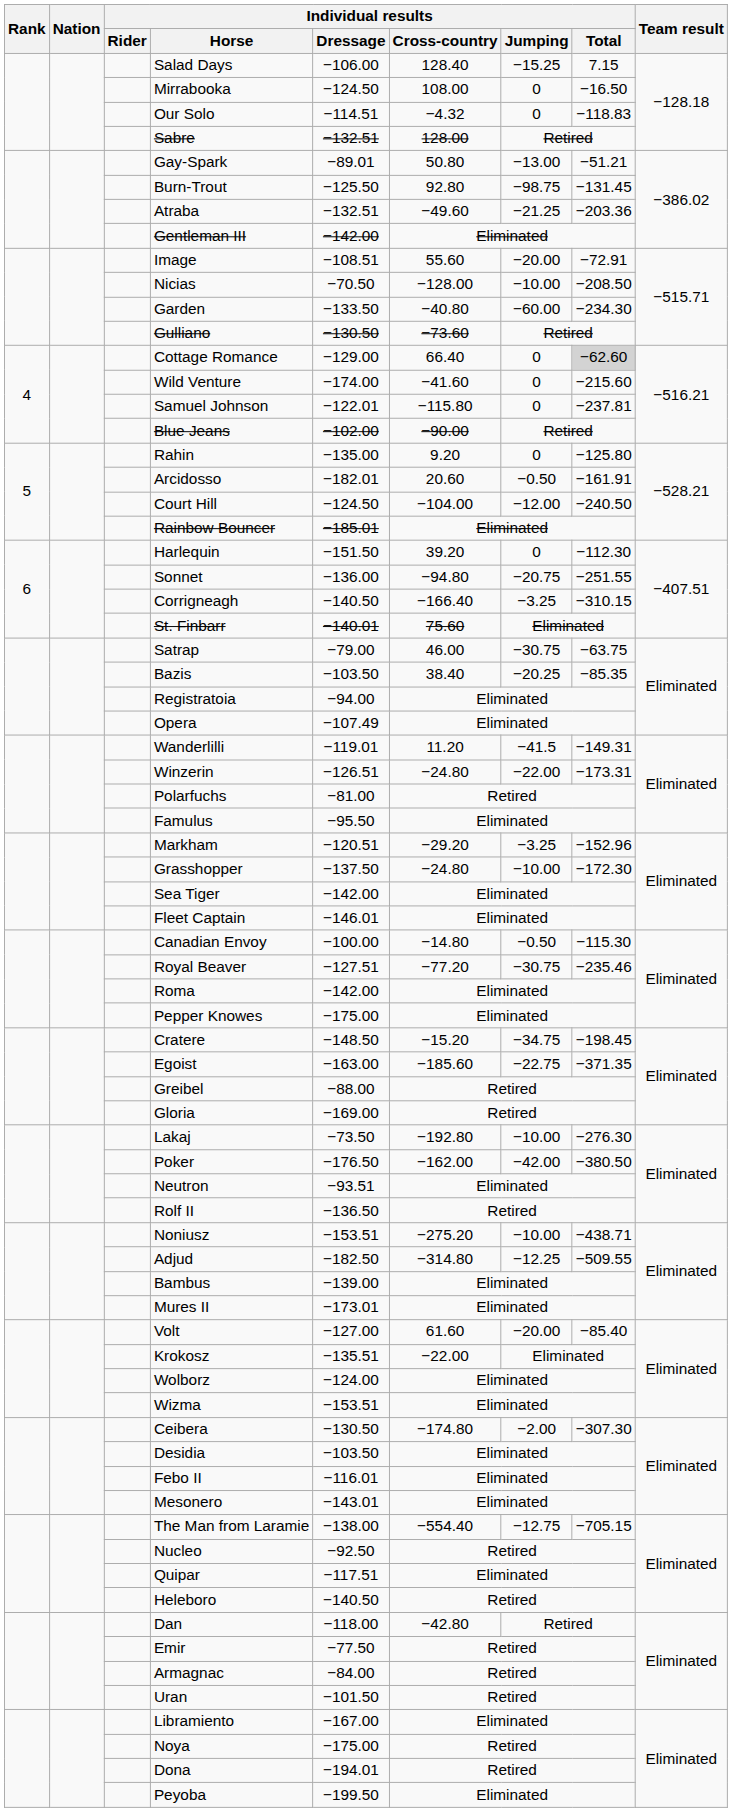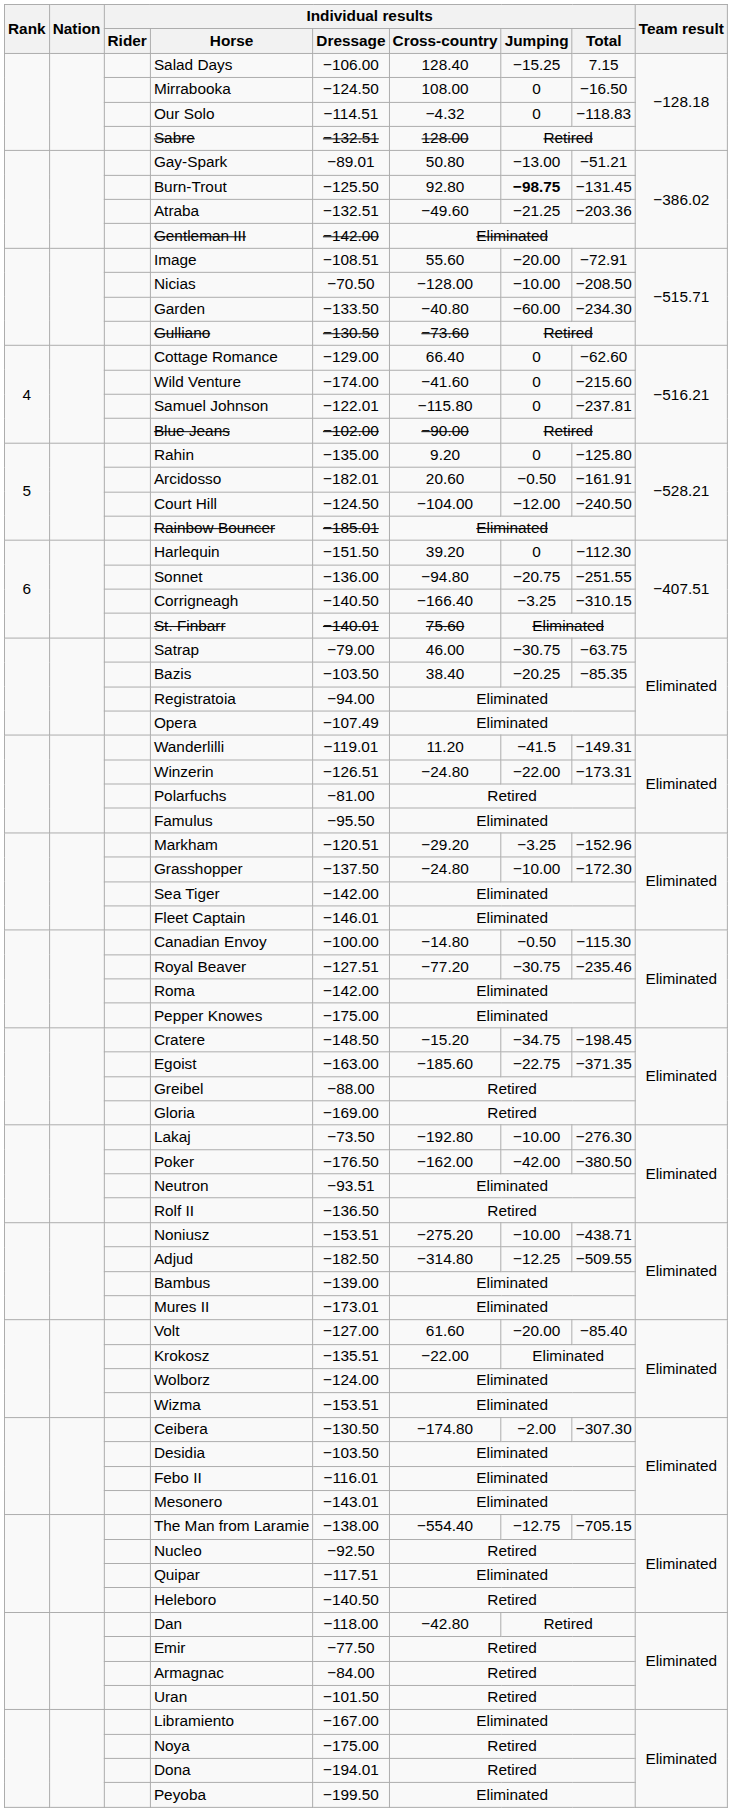(537, 187) normal -> (537, 187) bold
(604, 357) lightgrey background -> (604, 357) no background
